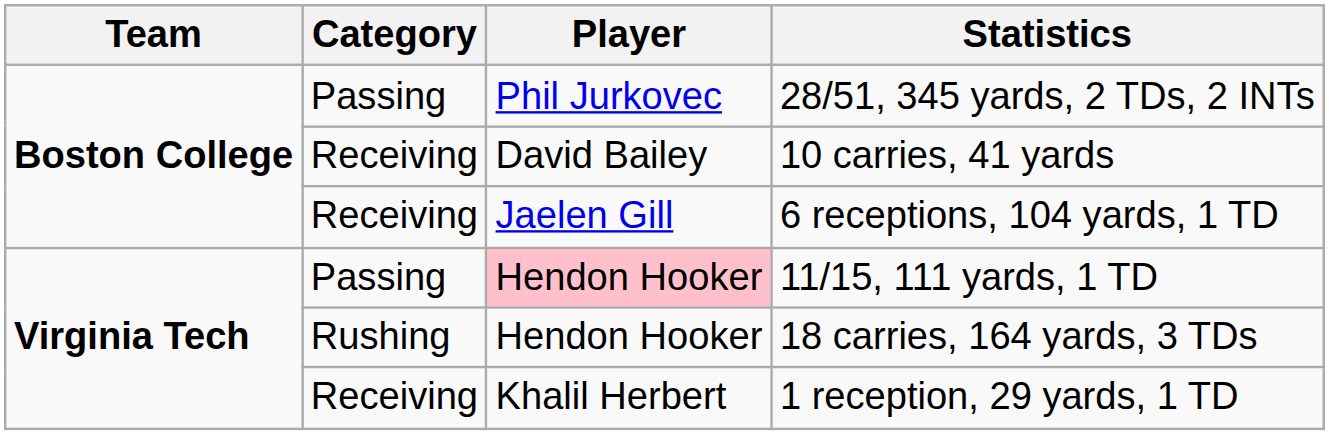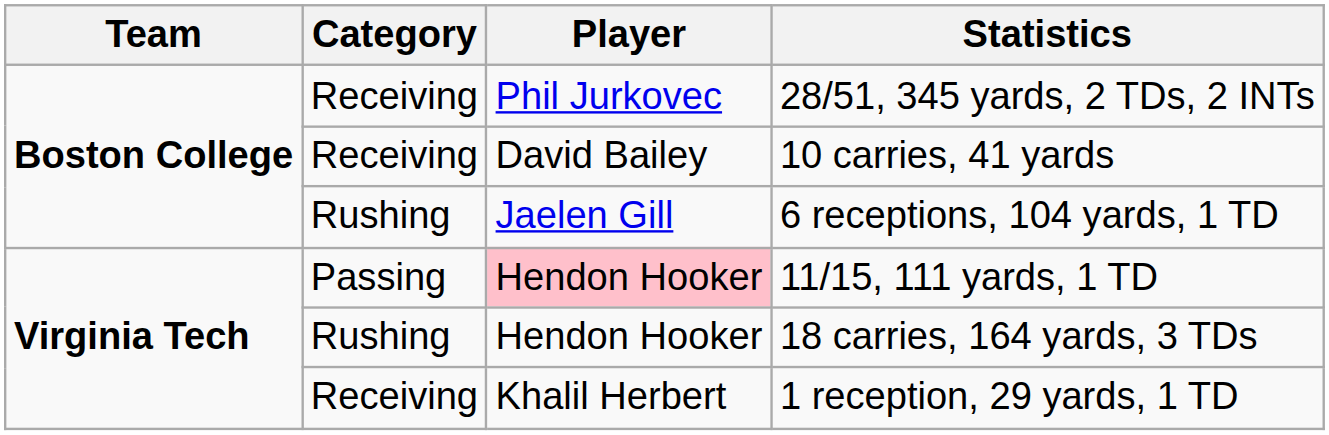(379, 95) Passing -> (394, 95) Receiving
(394, 215) Receiving -> (381, 215) Rushing
